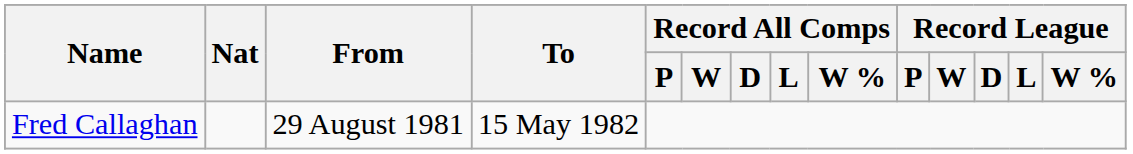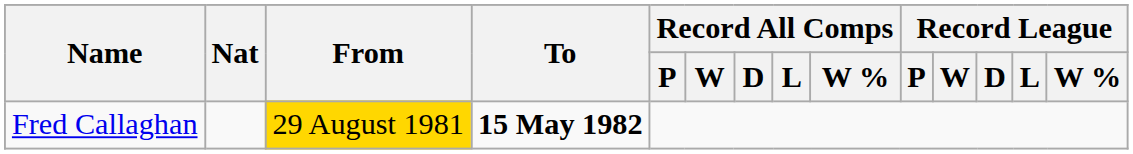(368, 124) no background -> (368, 124) gold background
(559, 124) normal -> (560, 124) bold
